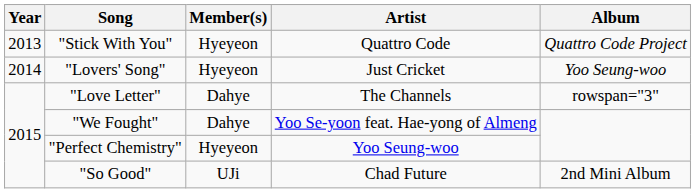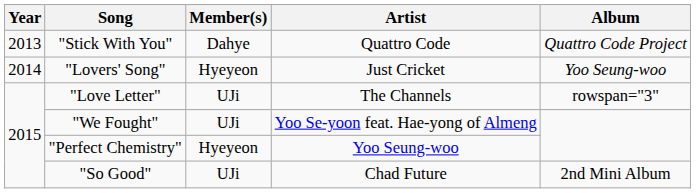(228, 43) Hyeyeon -> (228, 43) Dahye
(228, 95) Dahye -> (228, 95) UJi
(228, 122) Dahye -> (228, 122) UJi
